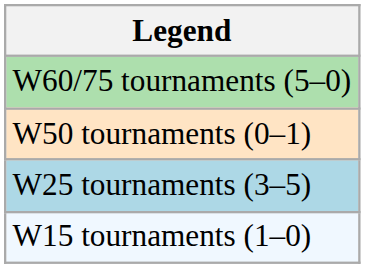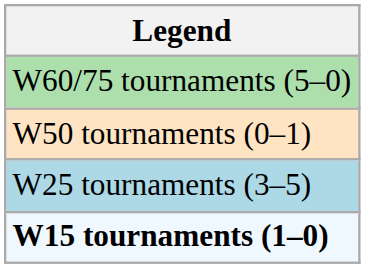(162, 236) normal -> (171, 236) bold
